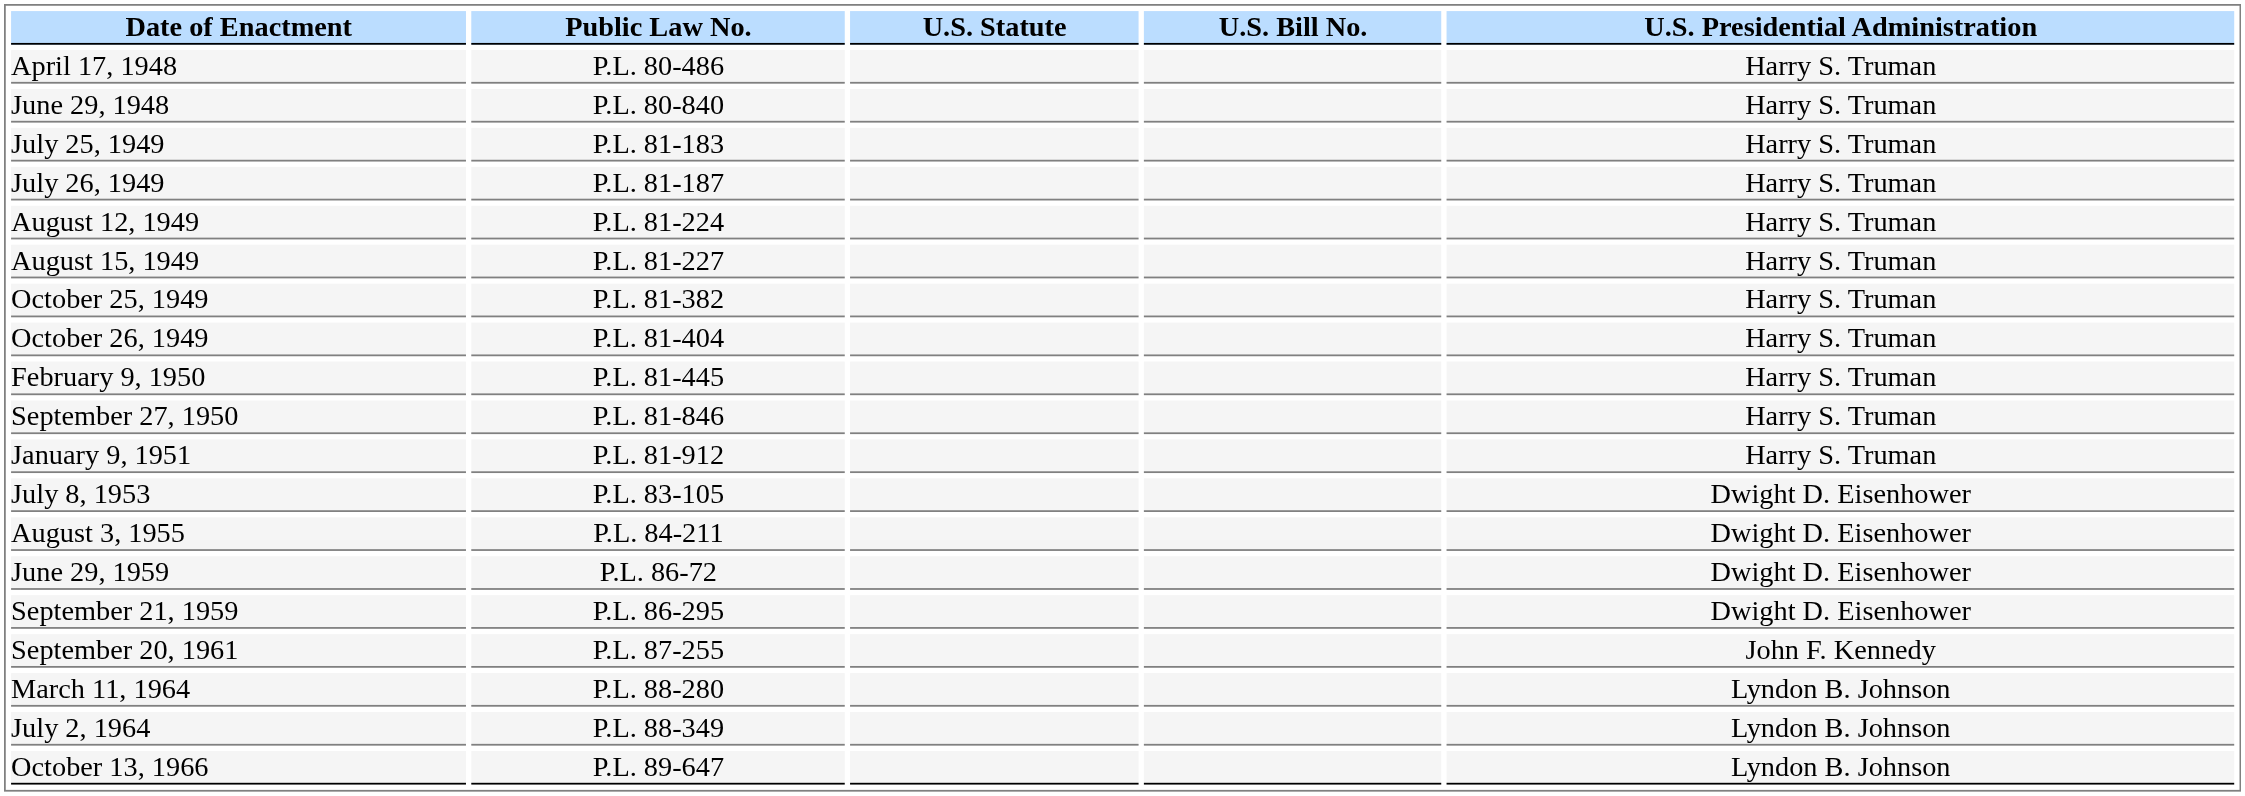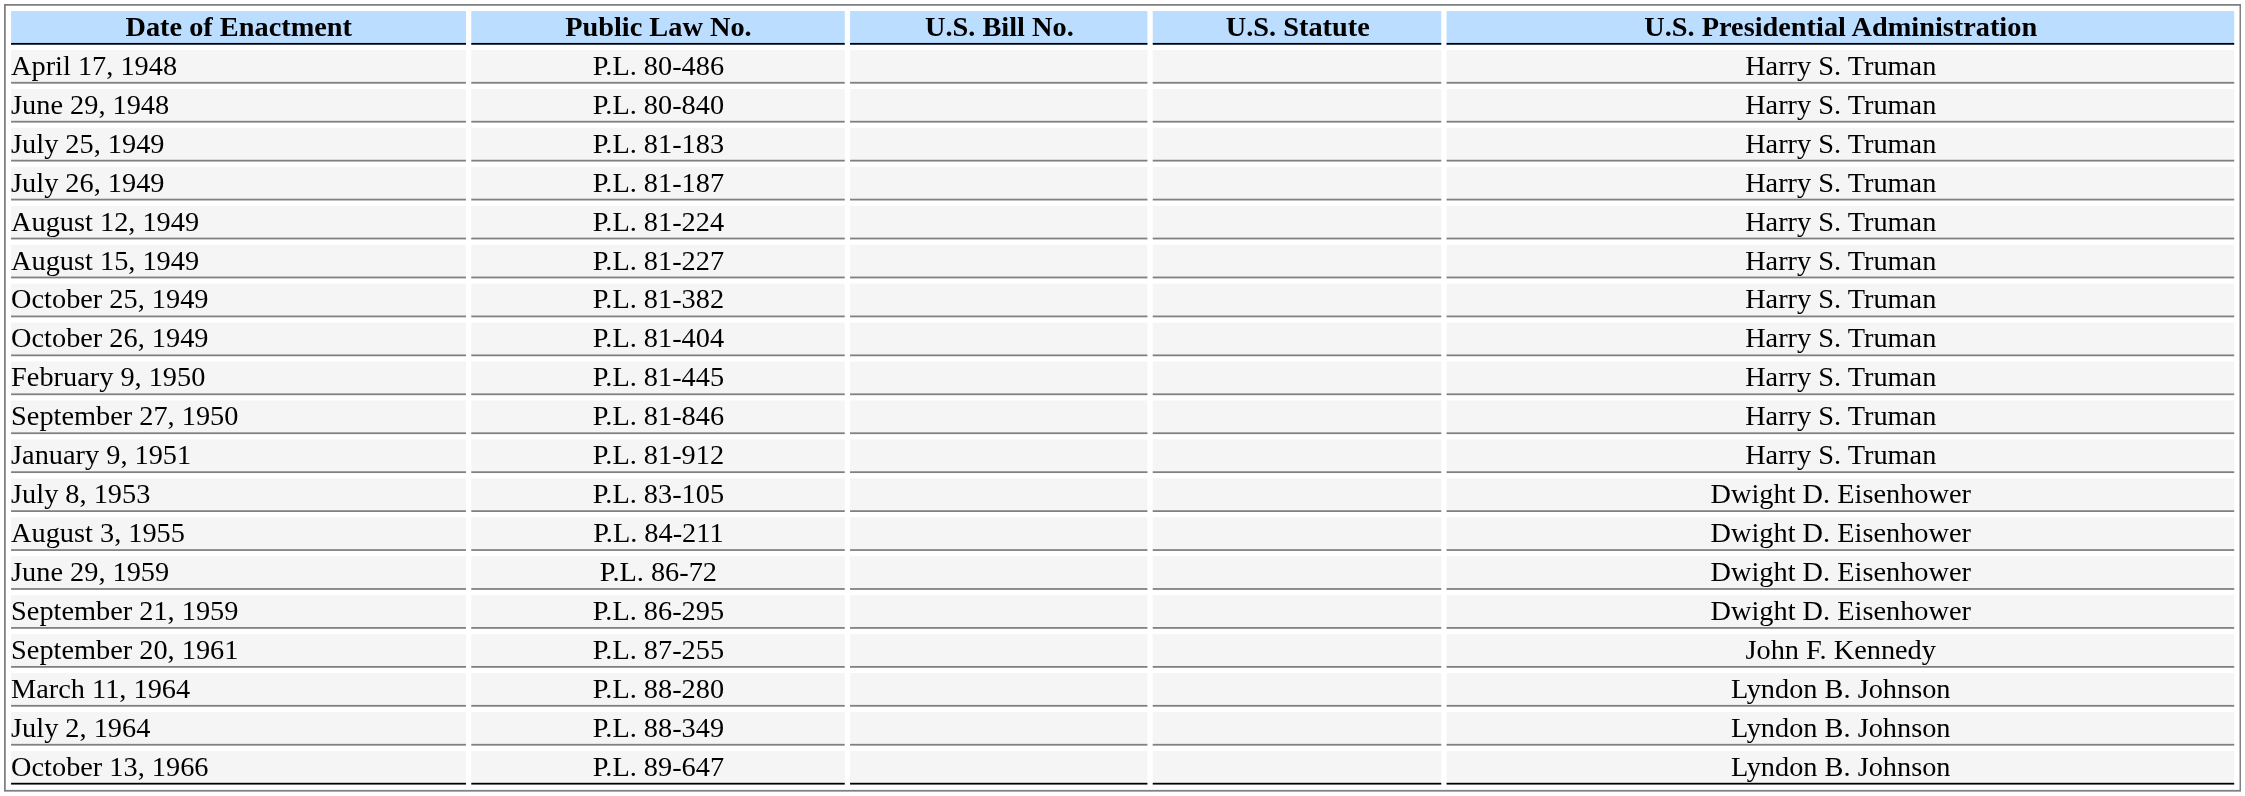columns swapped: (995, 26) <-> (1293, 26)
